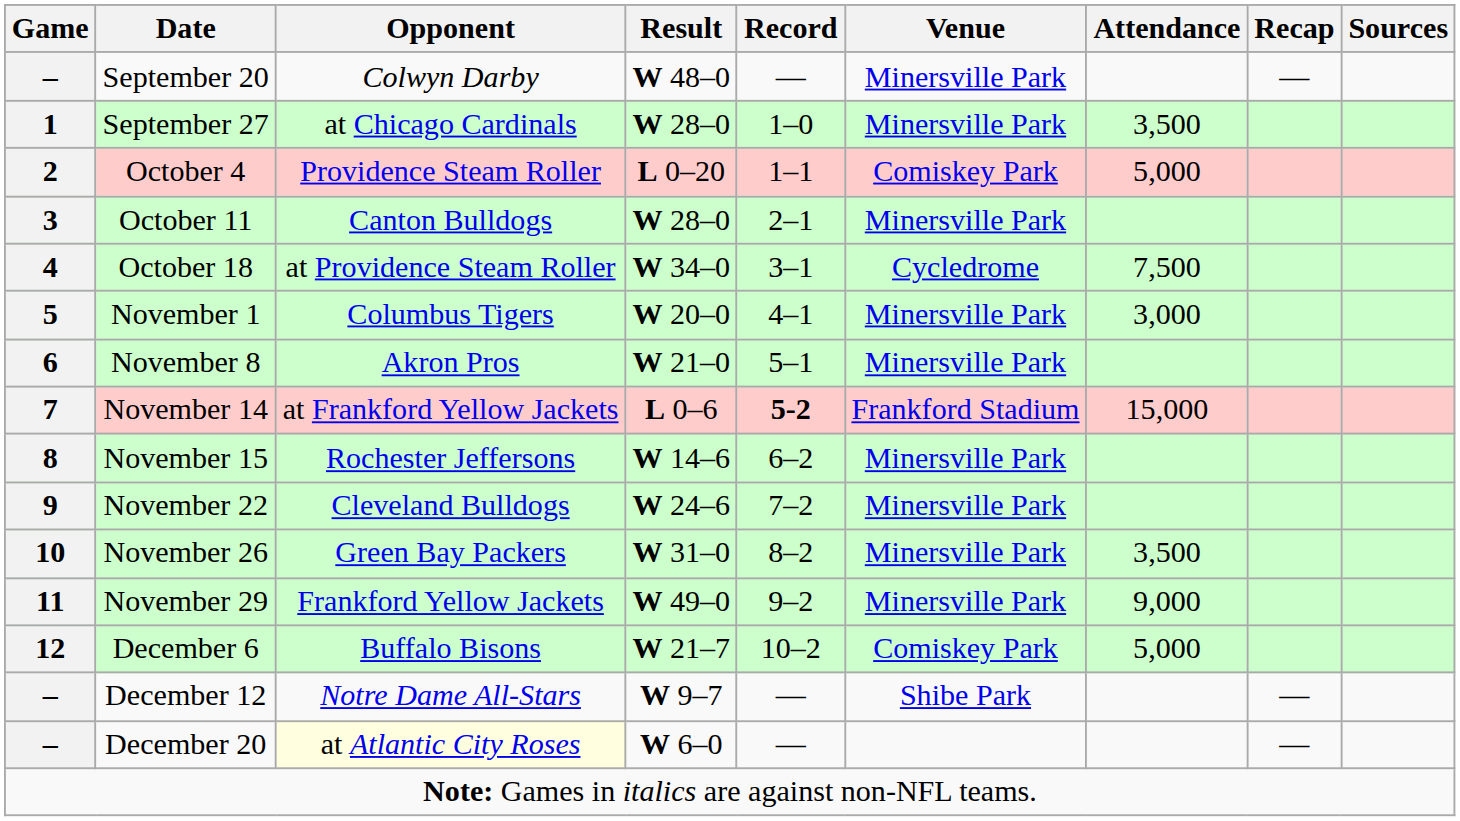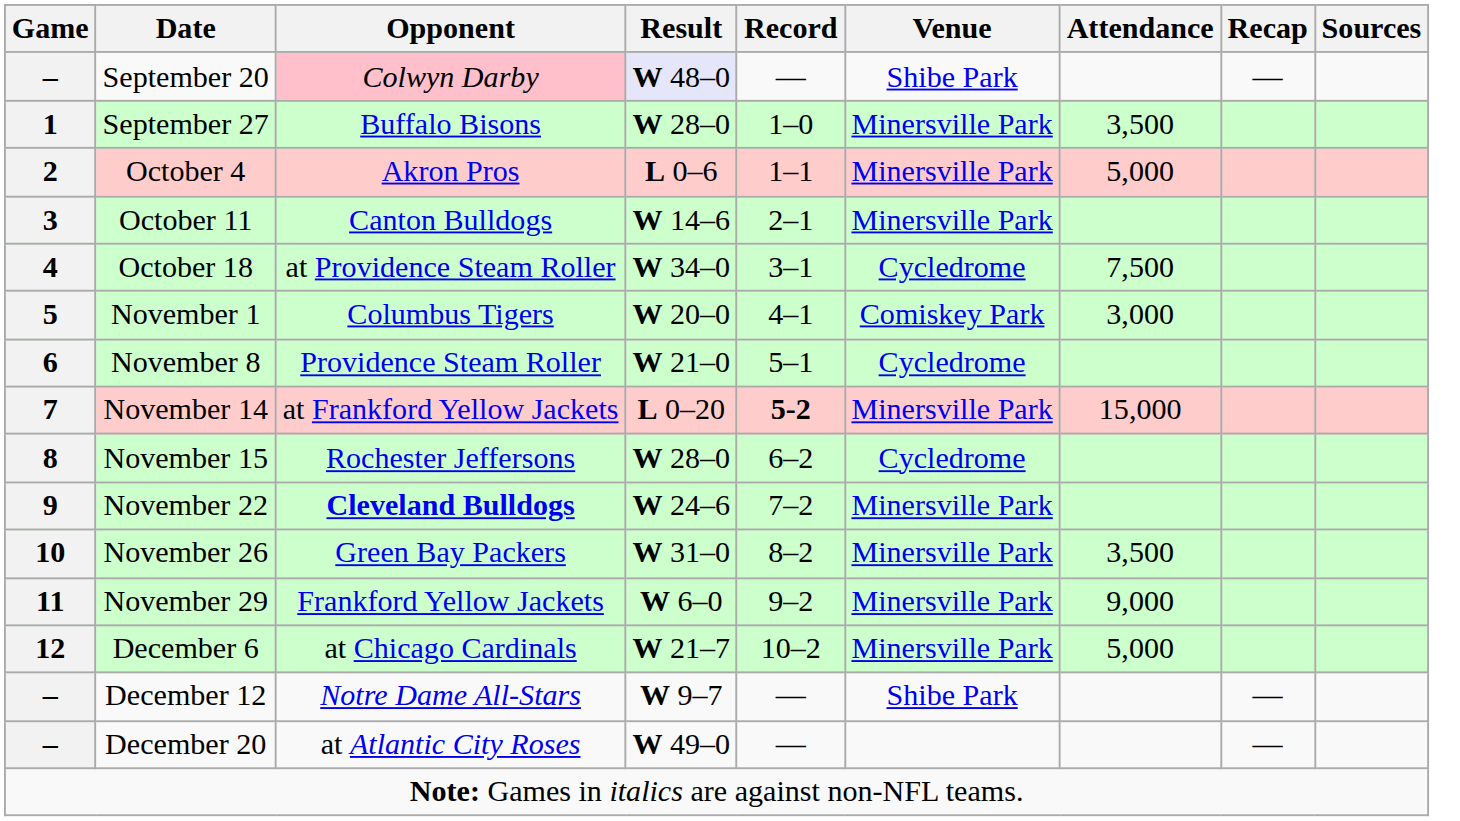(451, 76) no background -> (451, 76) pink background
(681, 76) no background -> (681, 76) lavender background
(965, 76) Minersville Park -> (952, 76) Shibe Park
(451, 123) at Chicago Cardinals -> (451, 123) Buffalo Bisons
(451, 171) Providence Steam Roller -> (451, 171) Akron Pros
(681, 171) L 0–20 -> (681, 171) L 0–6
(965, 171) Comiskey Park -> (952, 171) Minersville Park
(681, 219) W 28–0 -> (681, 219) W 14–6
(965, 314) Minersville Park -> (952, 314) Comiskey Park
(451, 362) Akron Pros -> (451, 362) Providence Steam Roller
(965, 362) Minersville Park -> (952, 362) Cycledrome
(681, 409) L 0–6 -> (681, 409) L 0–20
(965, 409) Frankford Stadium -> (952, 409) Minersville Park
(681, 457) W 14–6 -> (681, 457) W 28–0
(965, 457) Minersville Park -> (952, 457) Cycledrome
(451, 505) normal -> (451, 505) bold
(681, 600) W 49–0 -> (681, 600) W 6–0
(451, 648) Buffalo Bisons -> (451, 648) at Chicago Cardinals
(965, 648) Comiskey Park -> (952, 648) Minersville Park
(451, 743) lightyellow background -> (451, 743) no background
(681, 743) W 6–0 -> (681, 743) W 49–0
